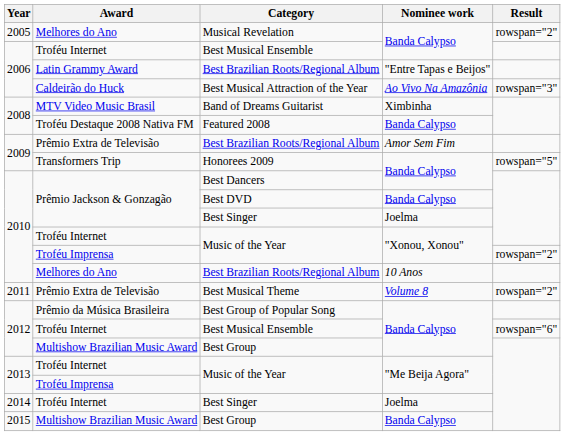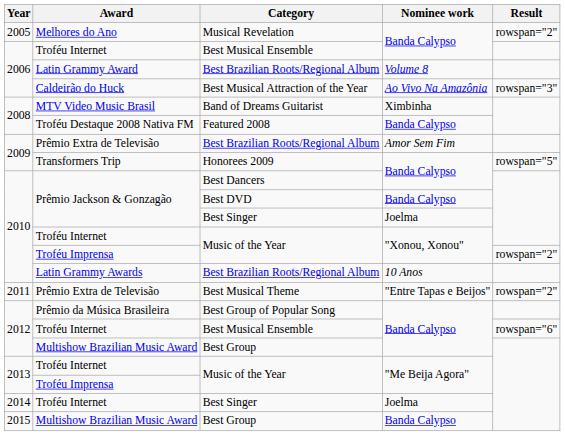(438, 69) "Entre Tapas e Beijos" -> (406, 69) Volume 8
(76, 273) Melhores do Ano -> (89, 273) Latin Grammy Awards
(406, 291) Volume 8 -> (438, 291) "Entre Tapas e Beijos"
